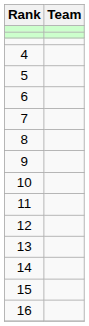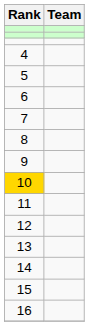(24, 182) no background -> (24, 182) gold background
